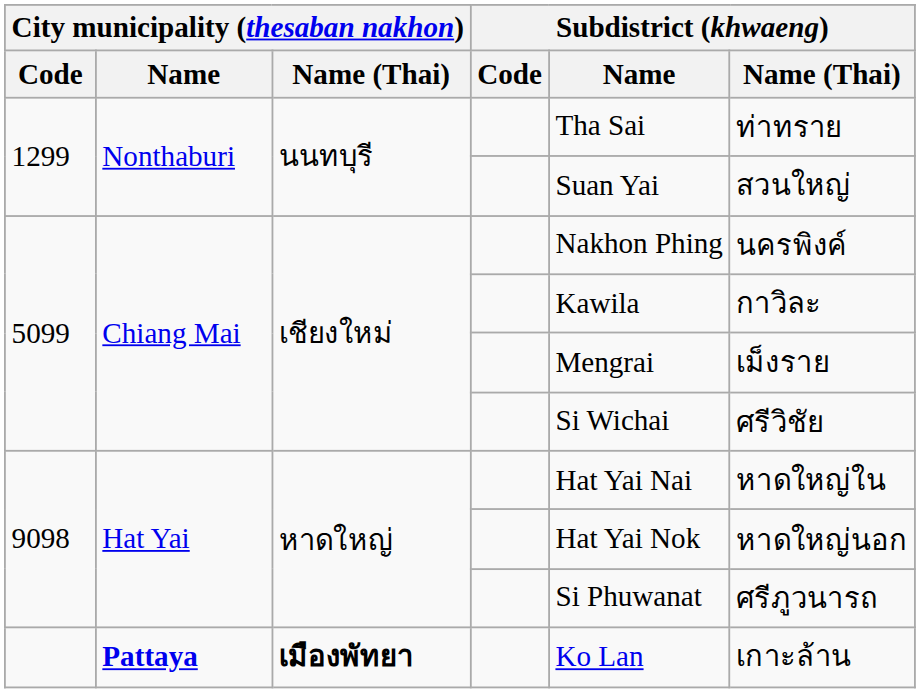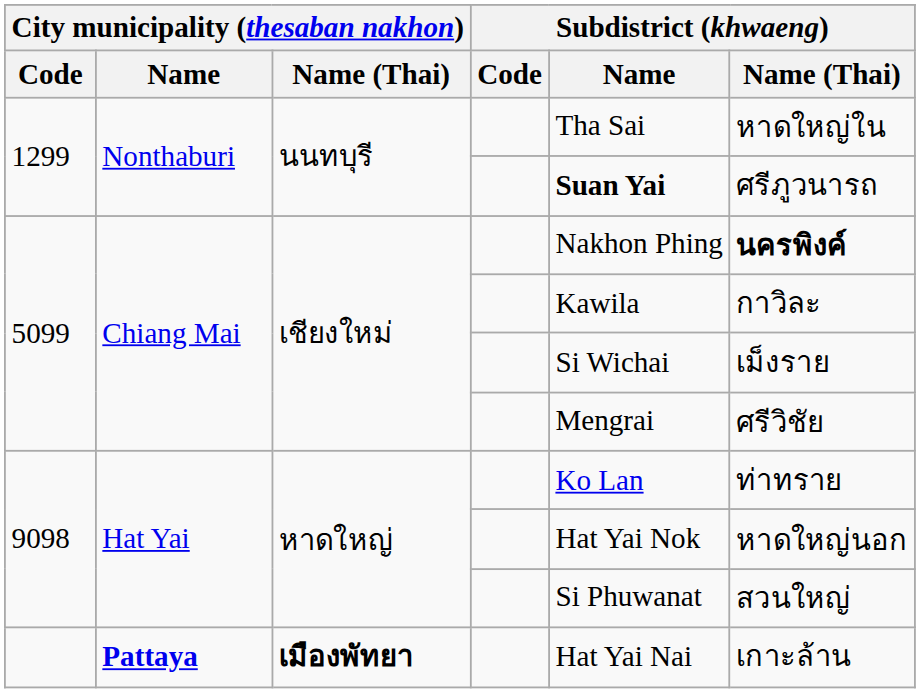(789, 127) ท่าทราย -> (811, 127) หาดใหญ่ใน
(607, 185) normal -> (610, 185) bold
(794, 186) สวนใหญ่ -> (807, 186) ศรีภูวนารถ
(792, 245) normal -> (792, 245) bold
(605, 362) Mengrai -> (612, 362) Si Wichai
(612, 420) Si Wichai -> (605, 420) Mengrai
(624, 479) Hat Yai Nai -> (600, 479) Ko Lan
(811, 480) หาดใหญ่ใน -> (789, 480) ท่าทราย
(807, 598) ศรีภูวนารถ -> (794, 598) สวนใหญ่
(600, 656) Ko Lan -> (624, 656) Hat Yai Nai
